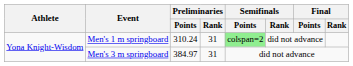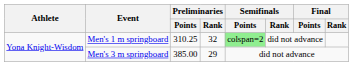(185, 40) 310.24 -> (185, 40) 310.25
(213, 40) 31 -> (213, 40) 32
(185, 54) 384.97 -> (185, 54) 385.00
(213, 54) 31 -> (213, 54) 29
